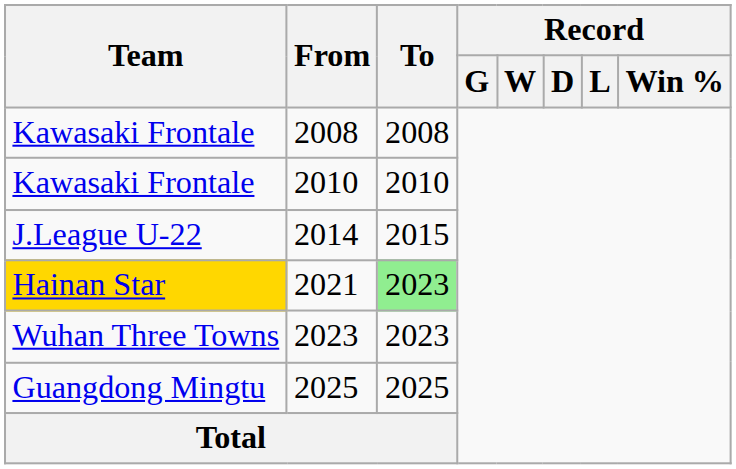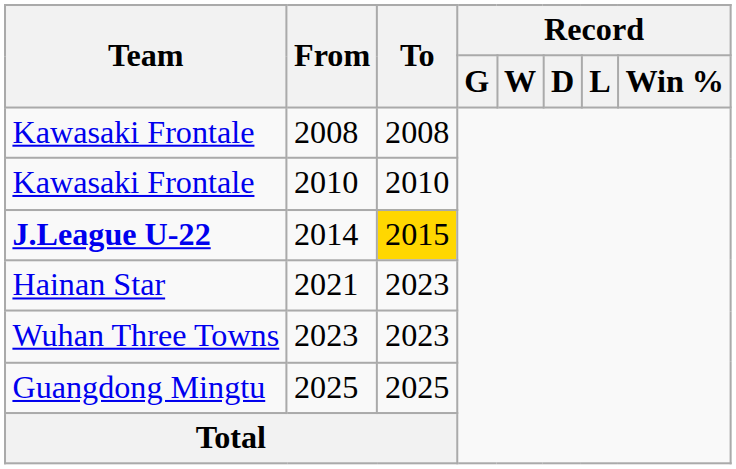(107, 234) normal -> (112, 234) bold
(417, 234) no background -> (417, 234) gold background
(89, 285) gold background -> (89, 285) no background
(417, 285) lightgreen background -> (417, 285) no background
